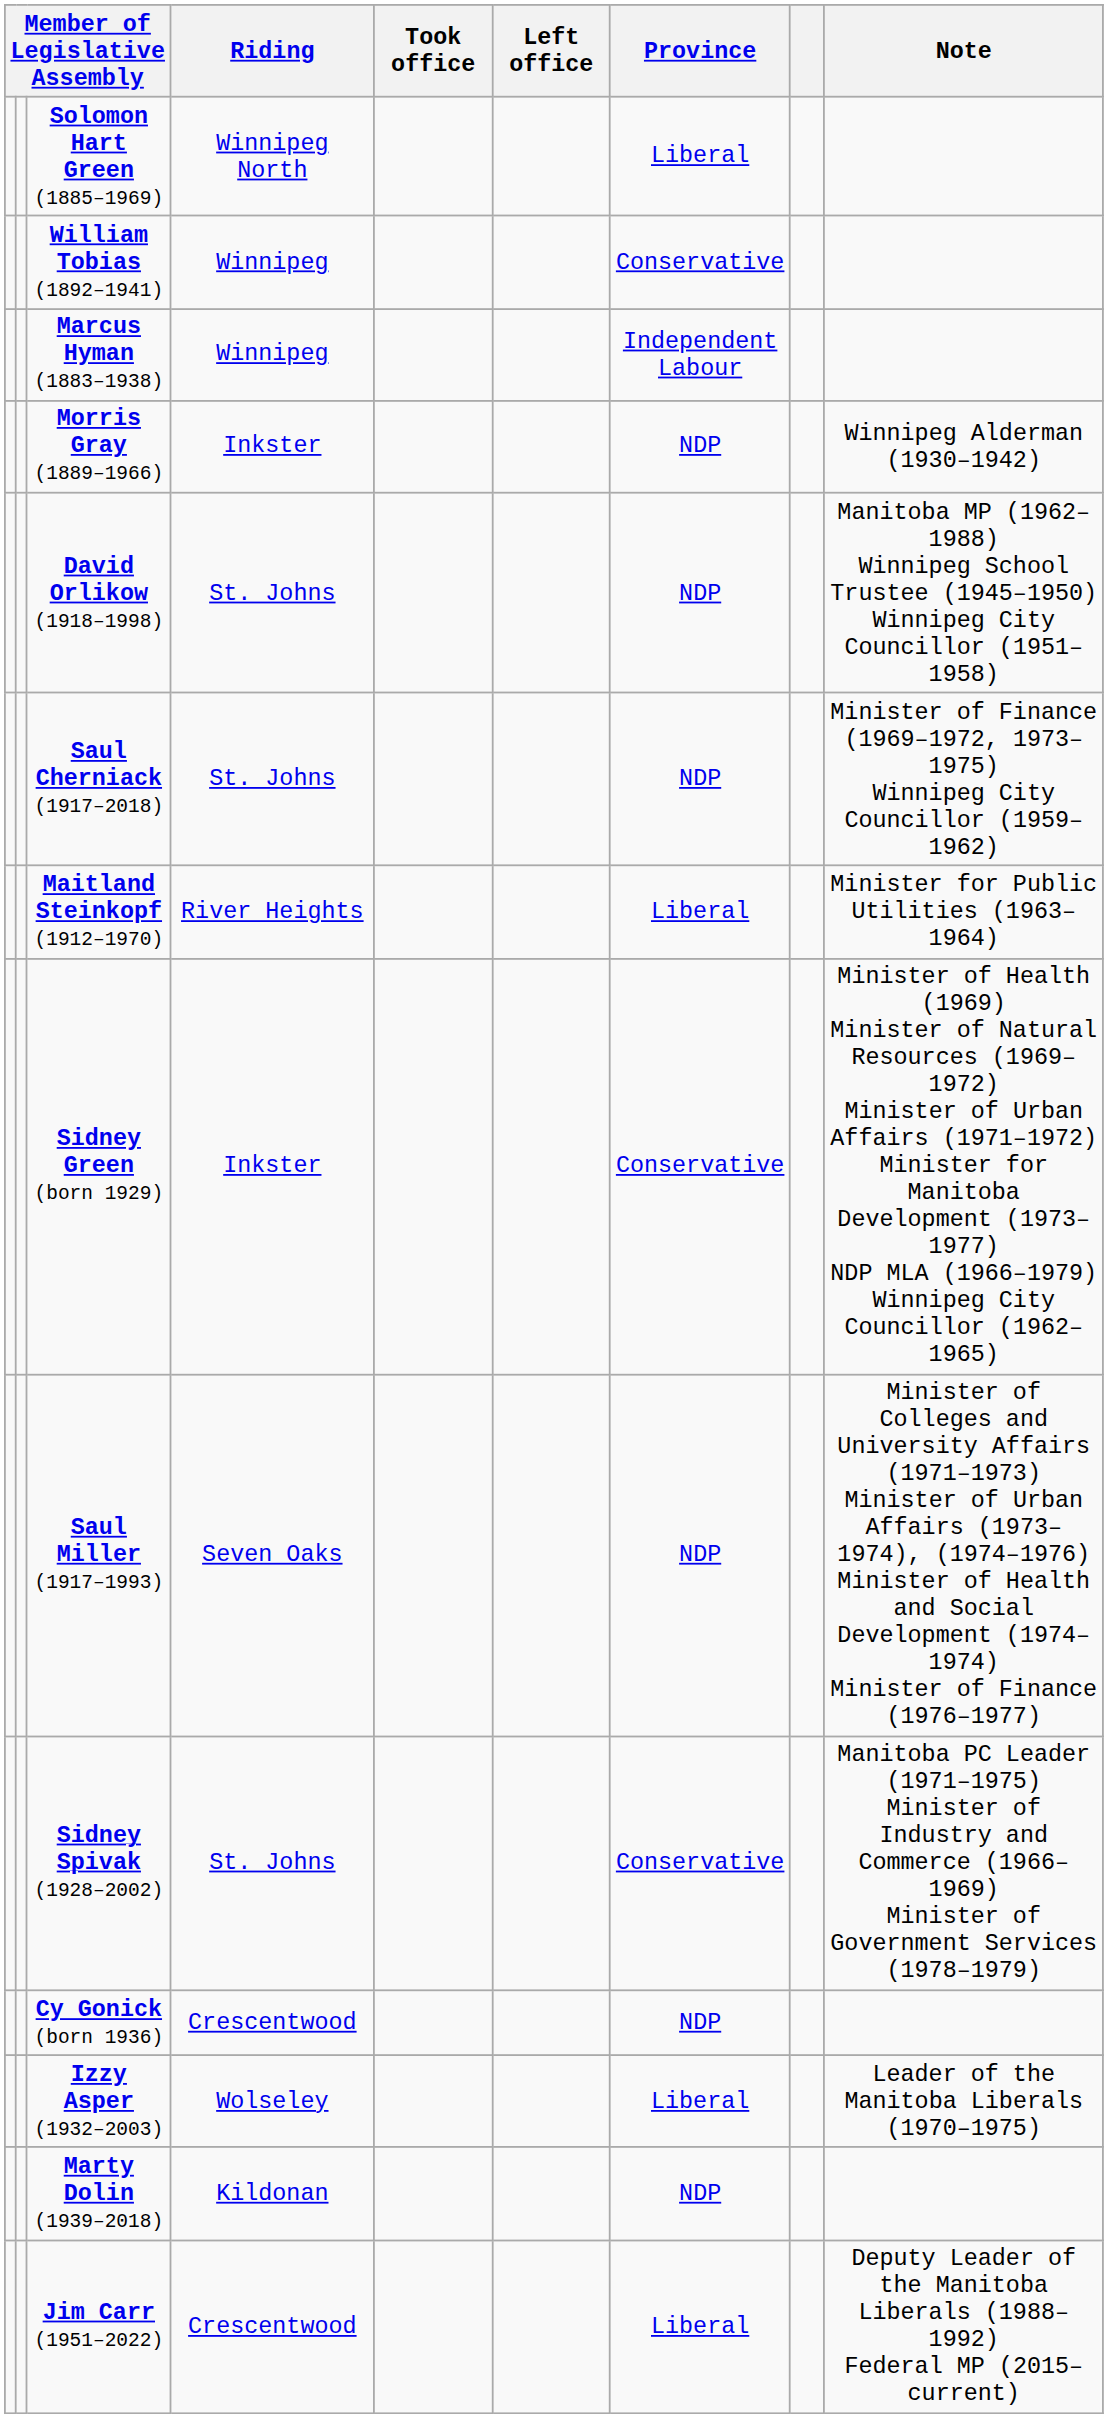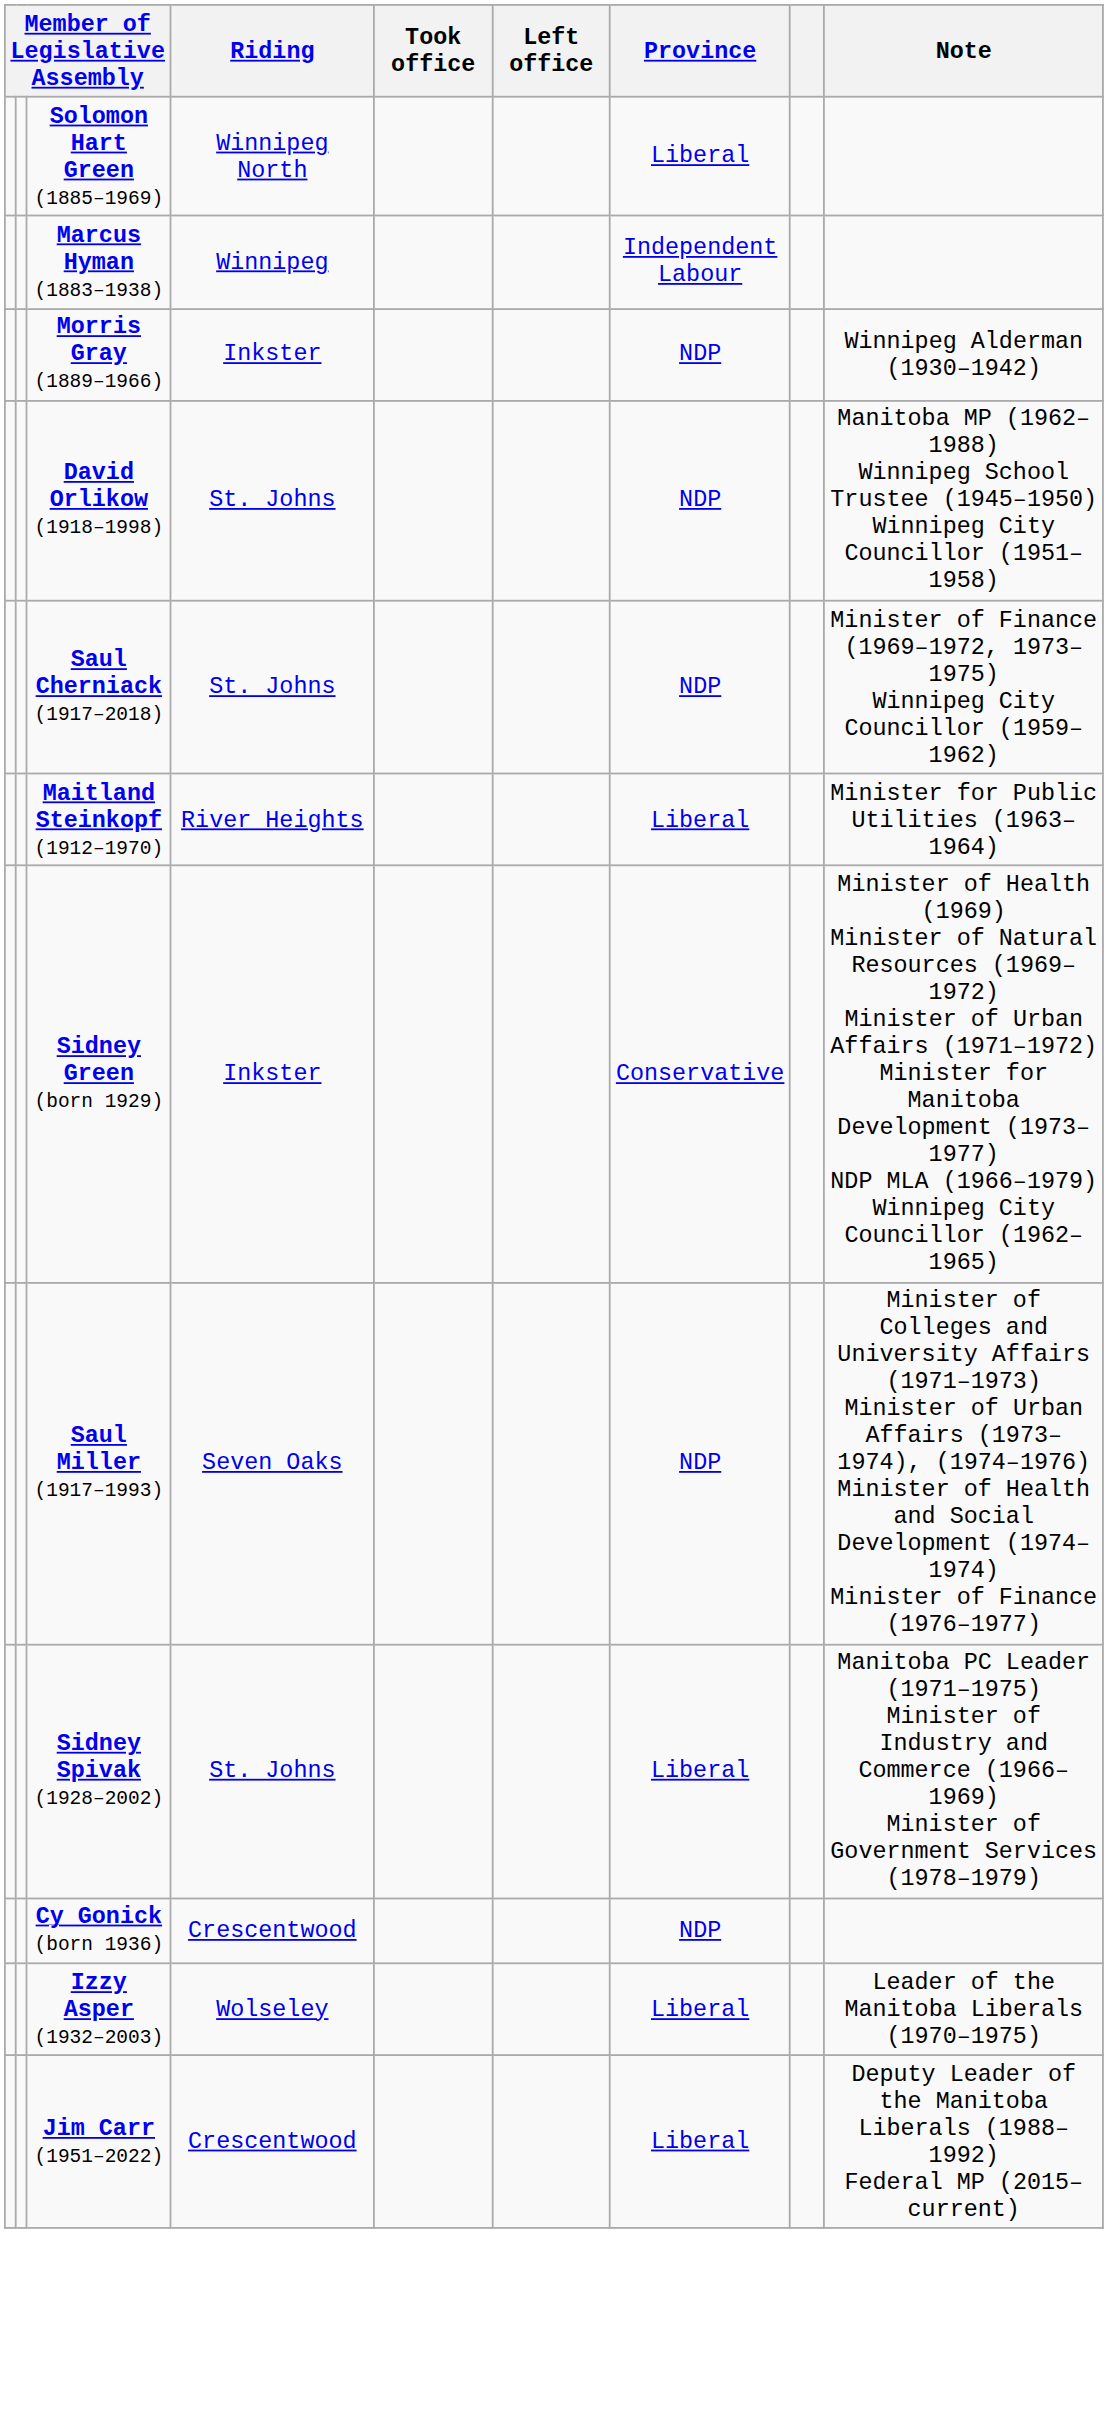- row: (99, 261)
(700, 1863) Conservative -> (700, 1771) Liberal
- row: (99, 2193)
